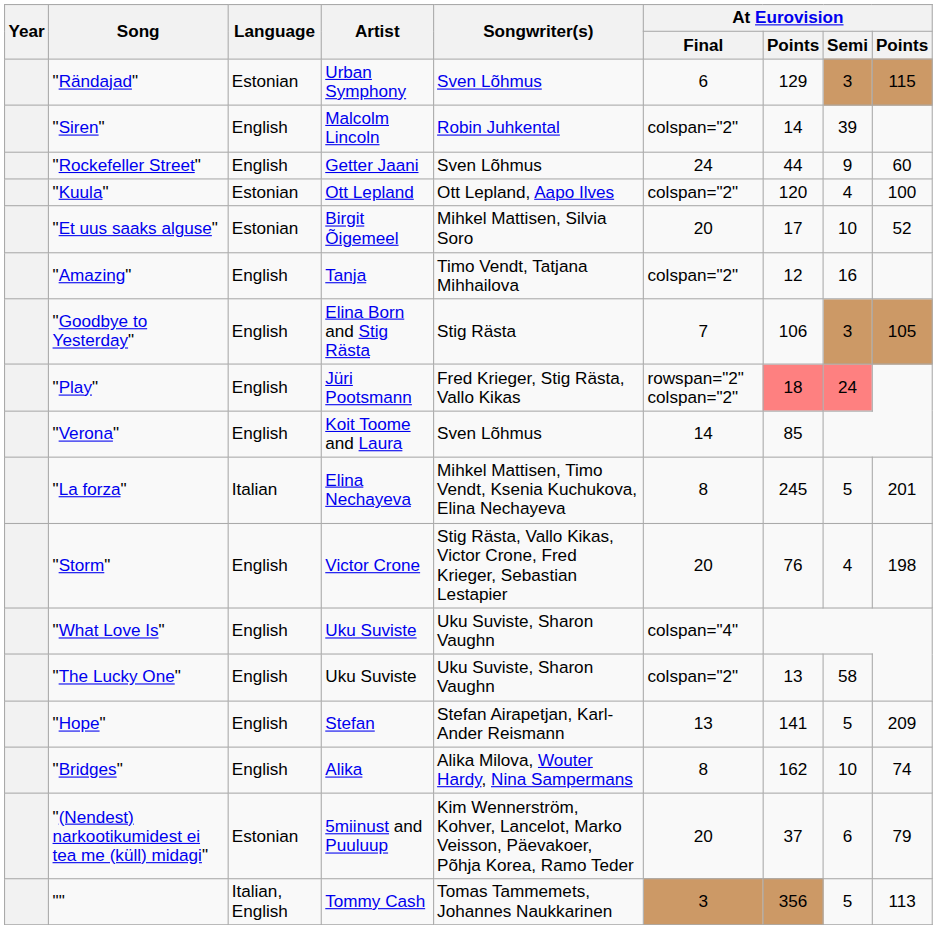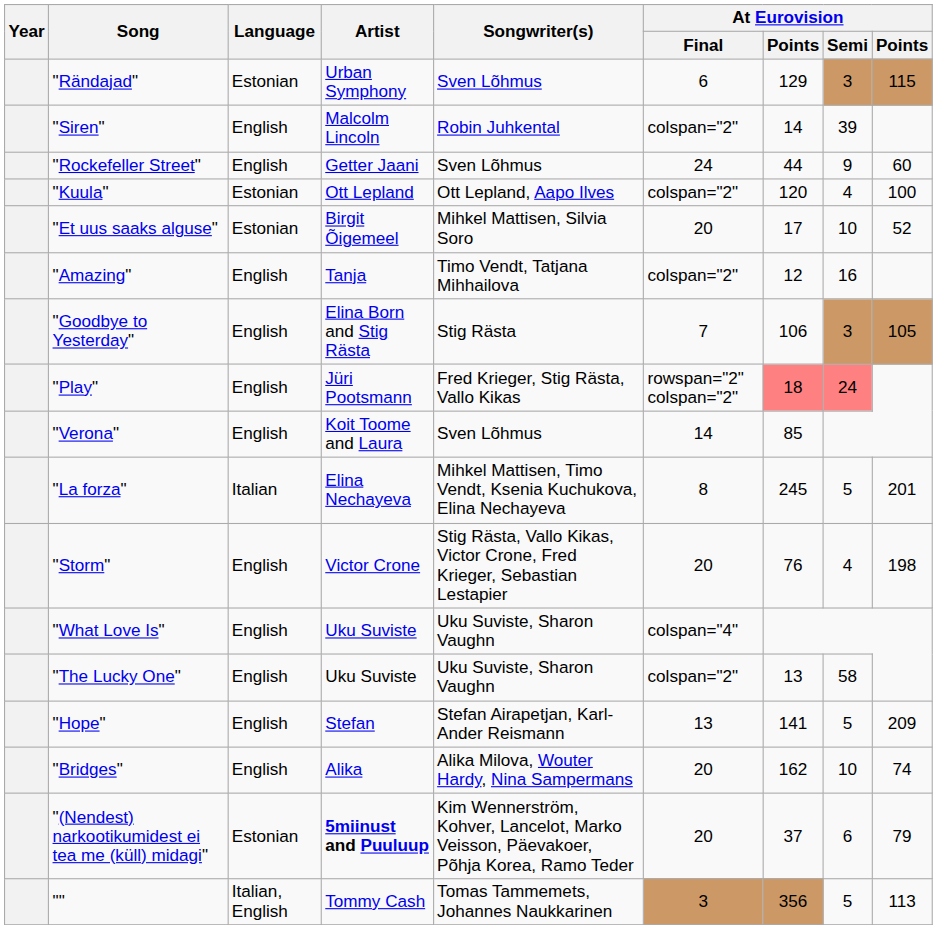(703, 770) 8 -> (703, 770) 20
(374, 835) normal -> (377, 835) bold
